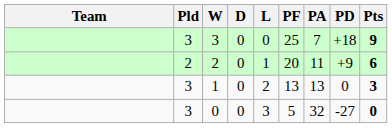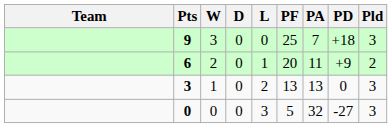columns swapped: (188, 16) <-> (373, 16)
